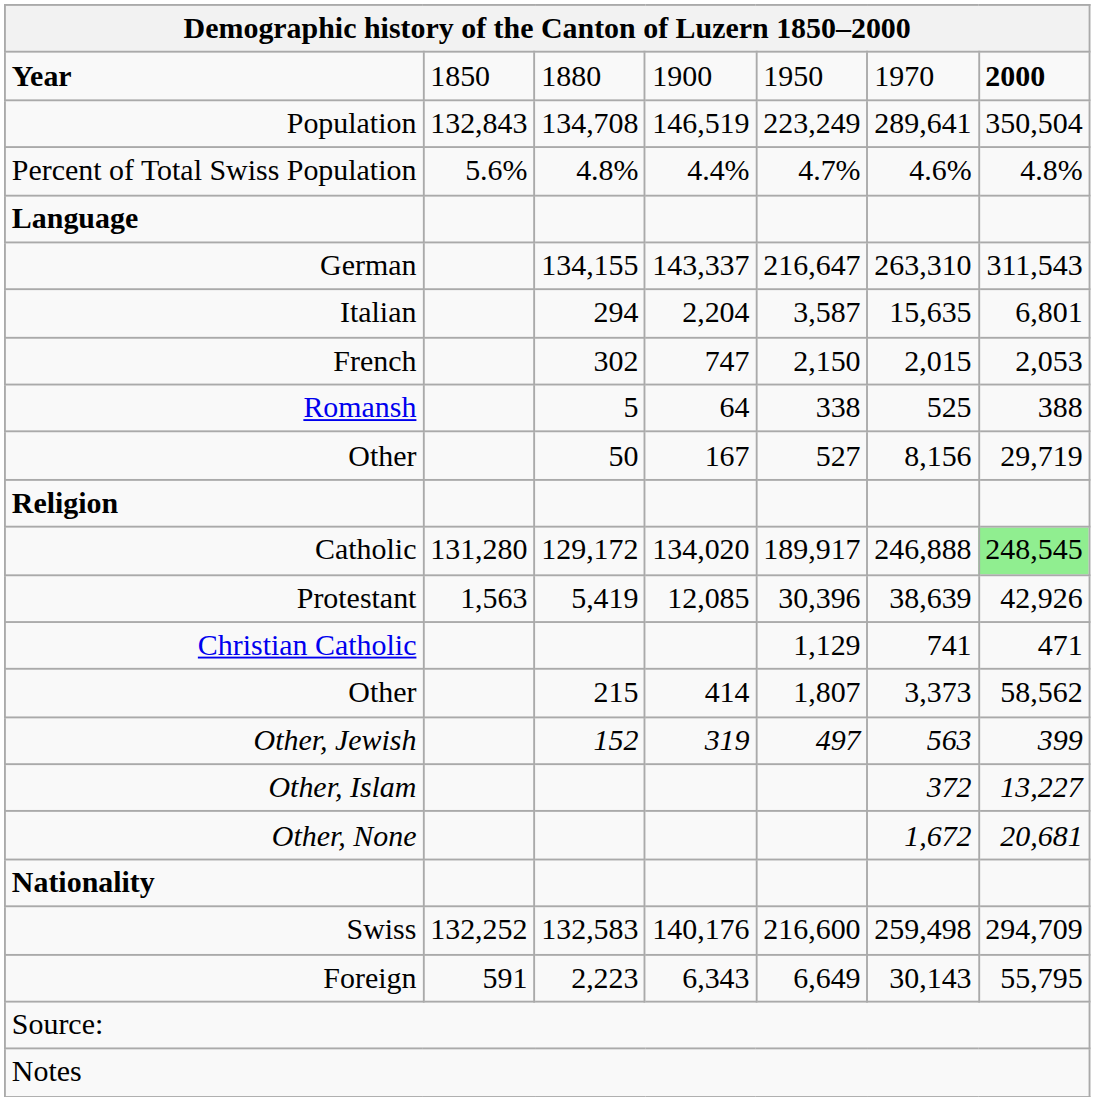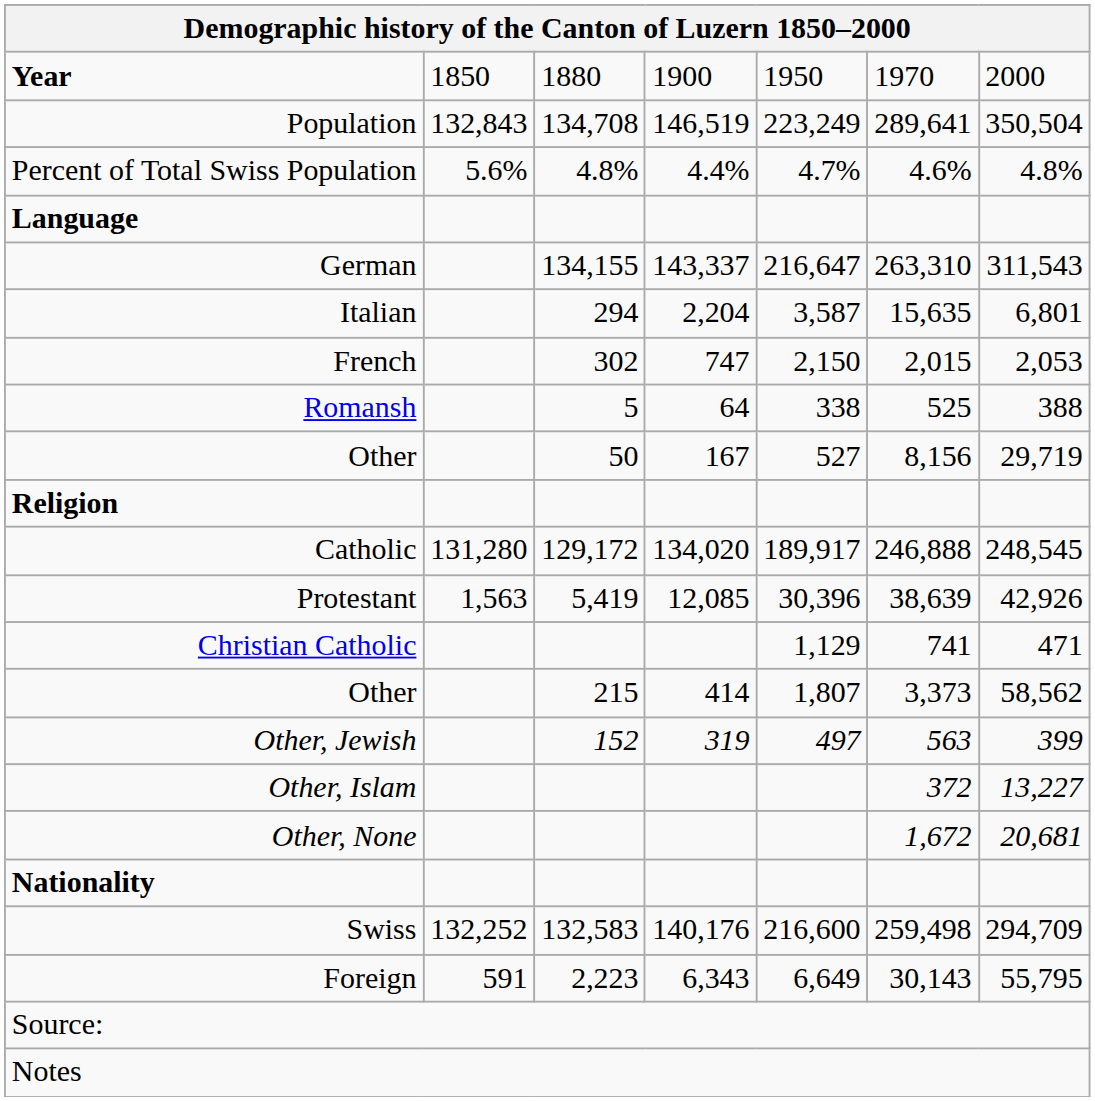(1015, 75) bold -> (1015, 75) normal
(1034, 550) lightgreen background -> (1034, 550) no background
